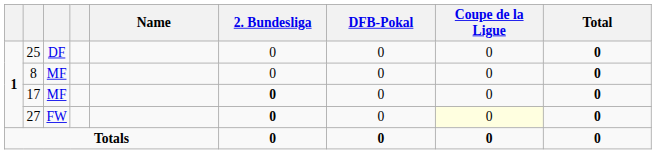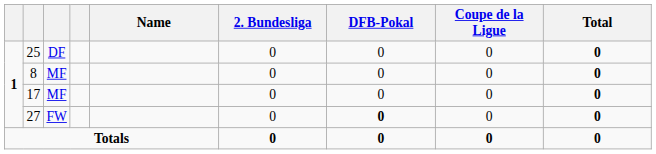(273, 95) bold -> (273, 95) normal
(273, 116) bold -> (273, 116) normal
(381, 116) normal -> (381, 116) bold
(489, 116) lightyellow background -> (489, 116) no background
